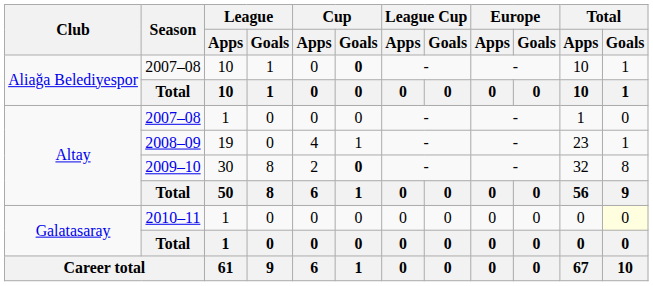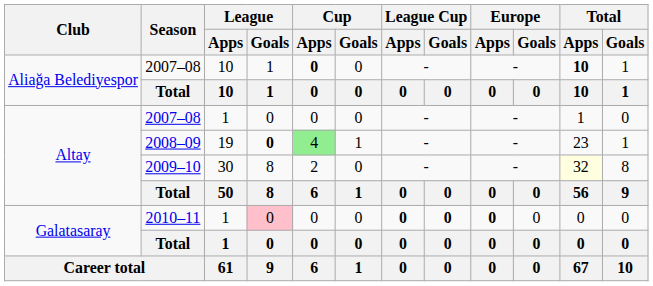(314, 67) normal -> (314, 67) bold
(358, 67) bold -> (358, 67) normal
(581, 67) normal -> (581, 67) bold
(270, 142) normal -> (270, 142) bold
(314, 142) no background -> (314, 142) lightgreen background
(358, 167) bold -> (358, 167) normal
(581, 167) no background -> (581, 167) lightyellow background
(270, 218) no background -> (270, 218) pink background
(403, 218) normal -> (403, 218) bold
(448, 218) normal -> (448, 218) bold
(492, 218) normal -> (492, 218) bold
(625, 218) lightyellow background -> (625, 218) no background
